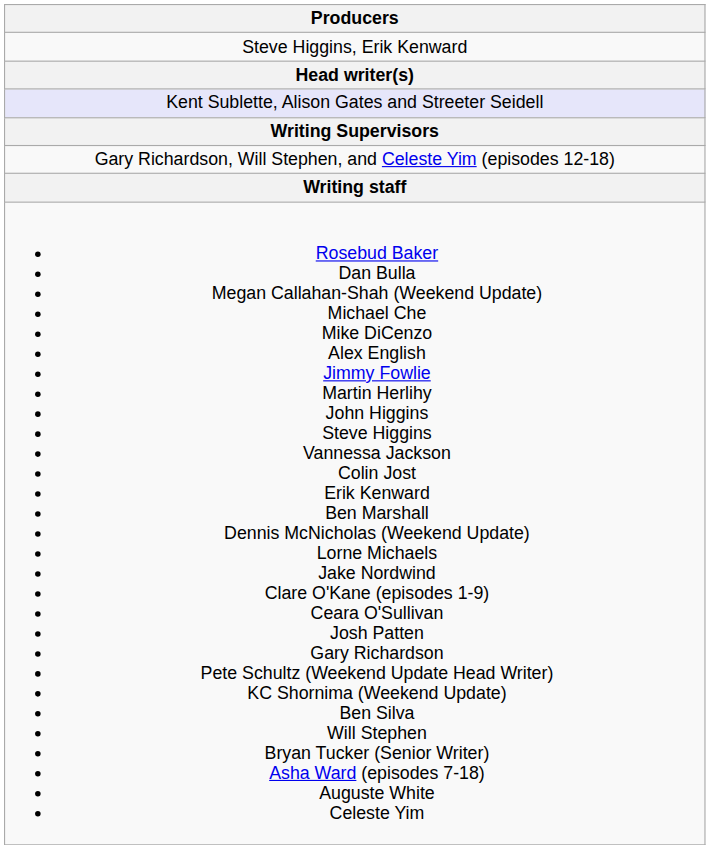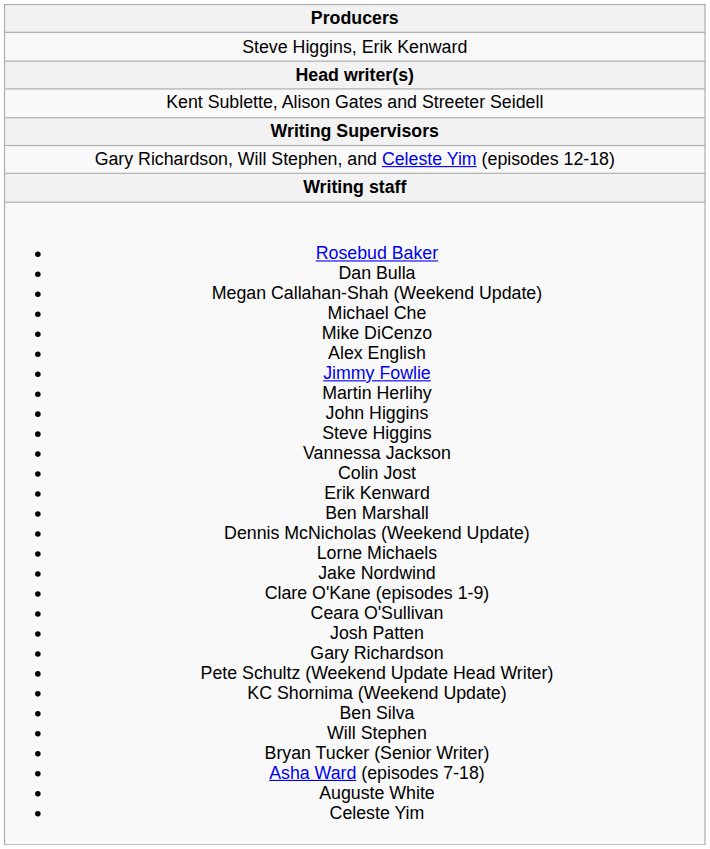(355, 103) lavender background -> (355, 103) no background
